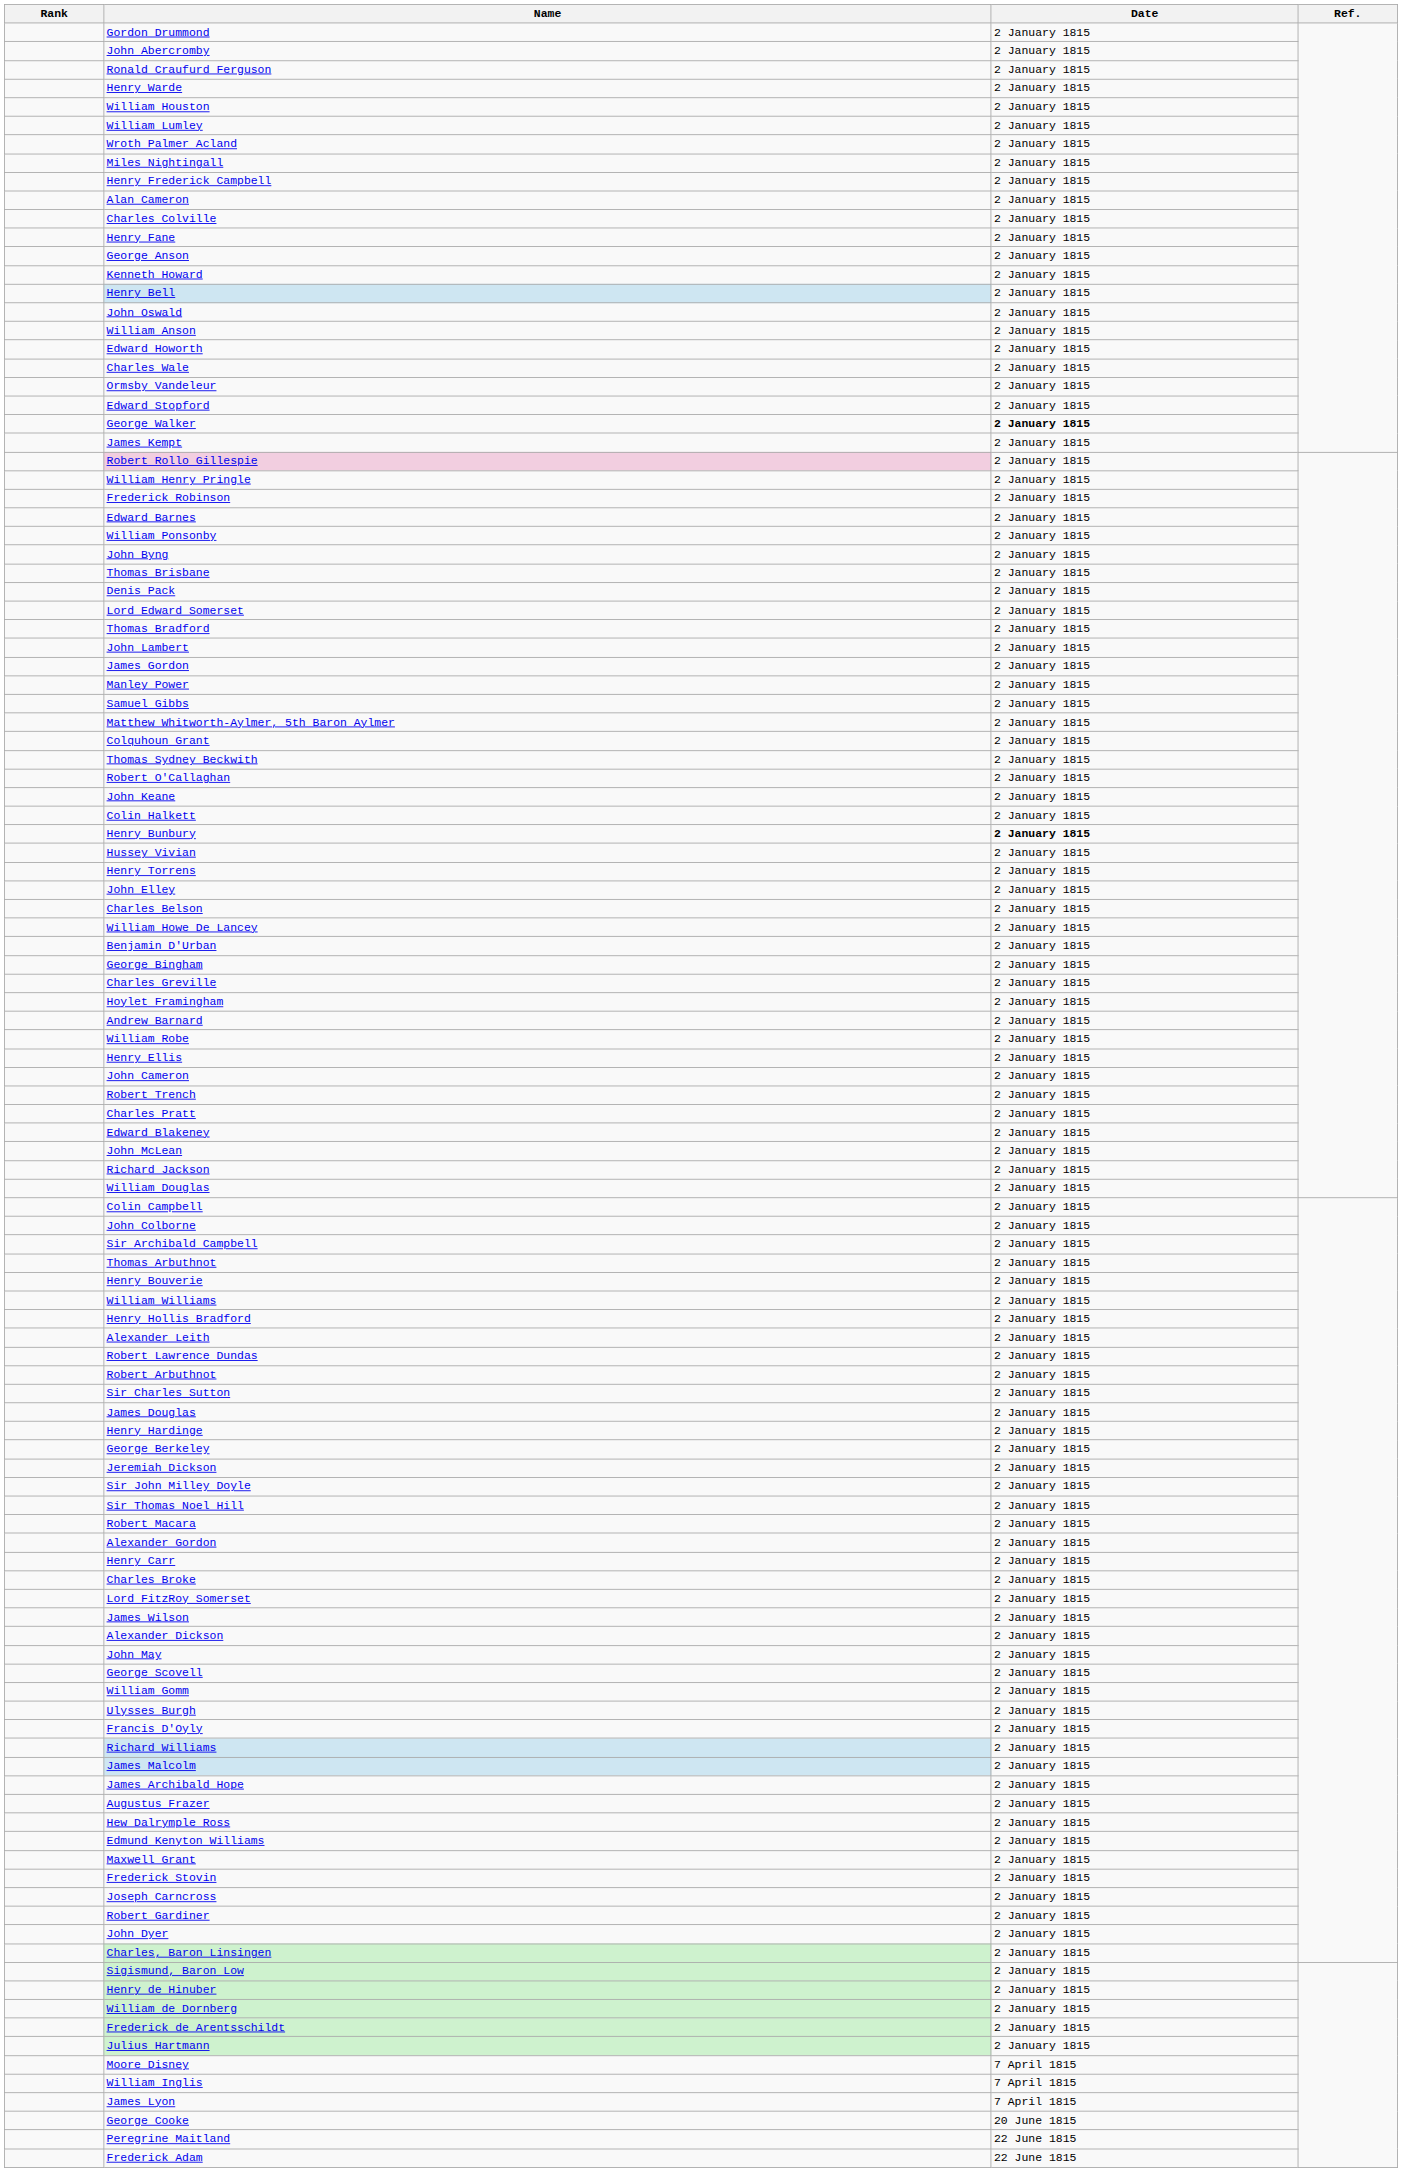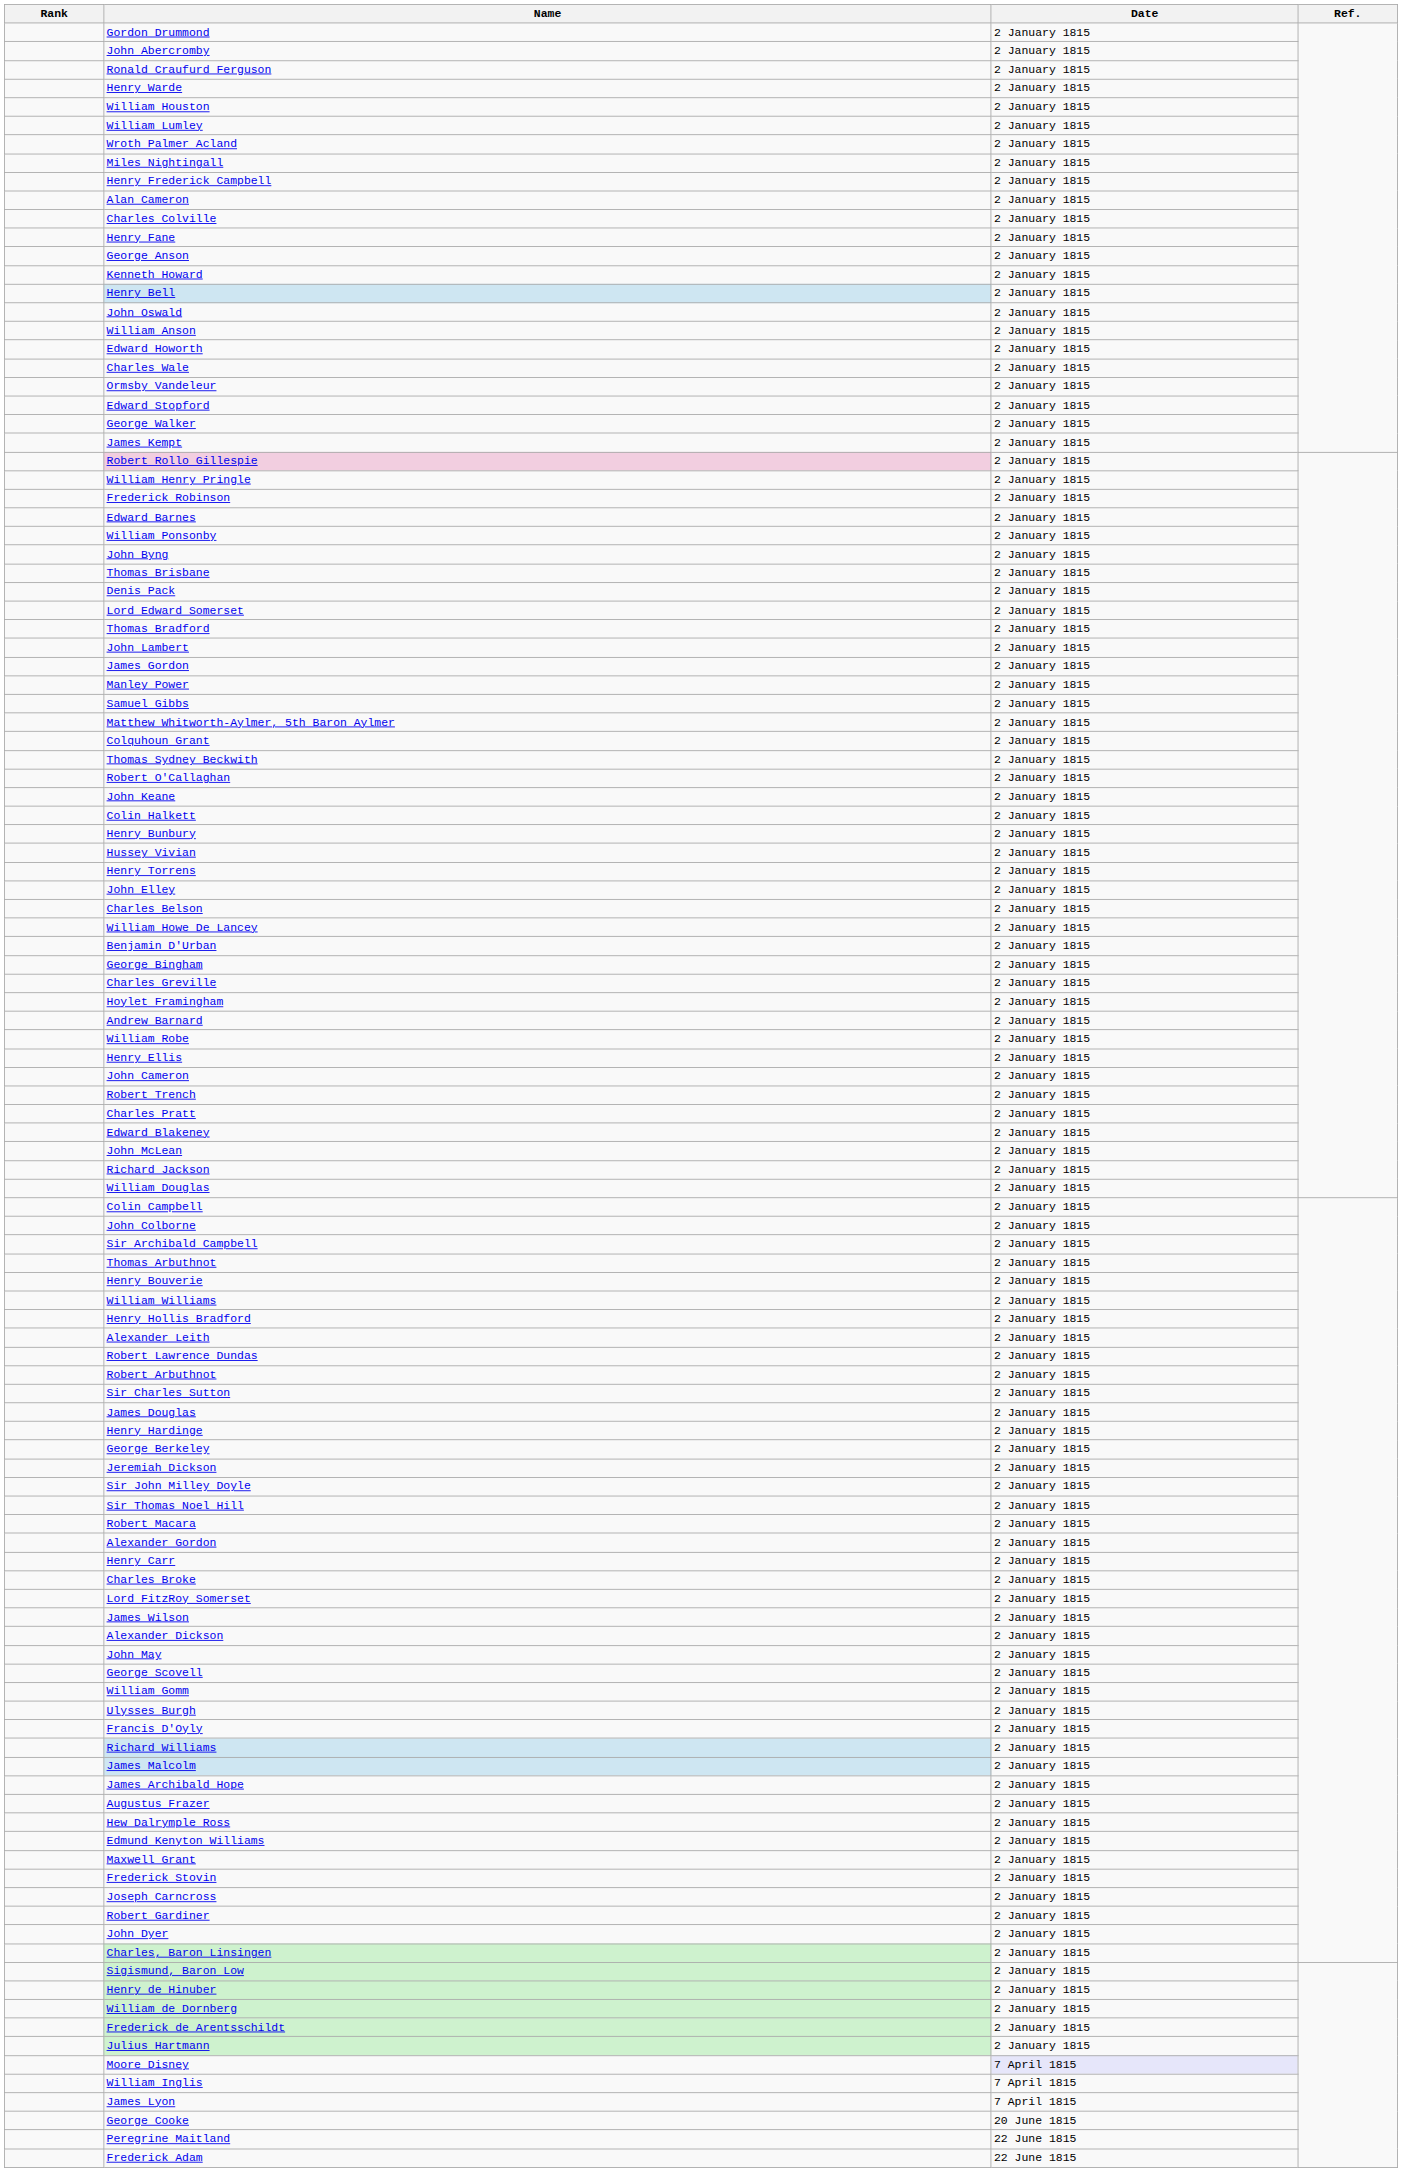(1042, 424) bold -> (1042, 424) normal
(1042, 834) bold -> (1042, 834) normal
(1035, 2065) no background -> (1035, 2065) lavender background
